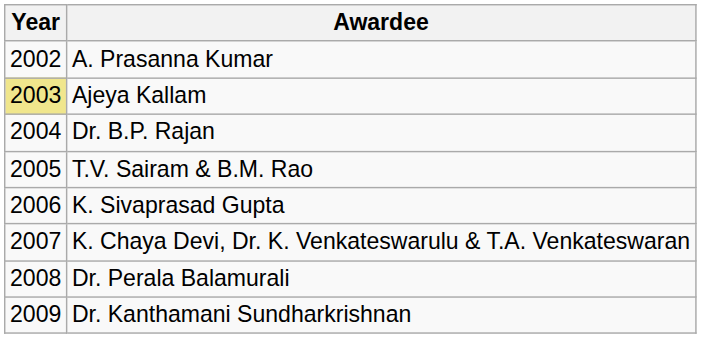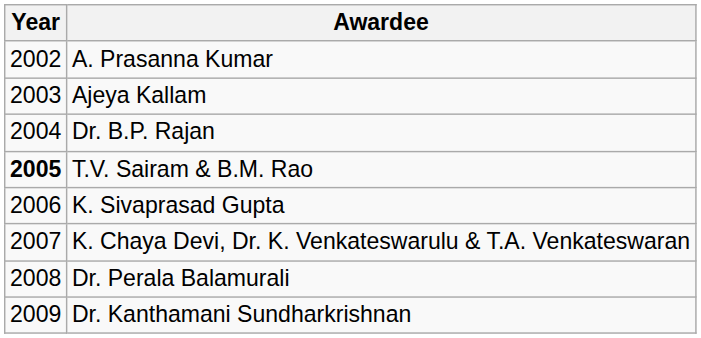(36, 95) khaki background -> (36, 95) no background
(36, 168) normal -> (36, 168) bold
